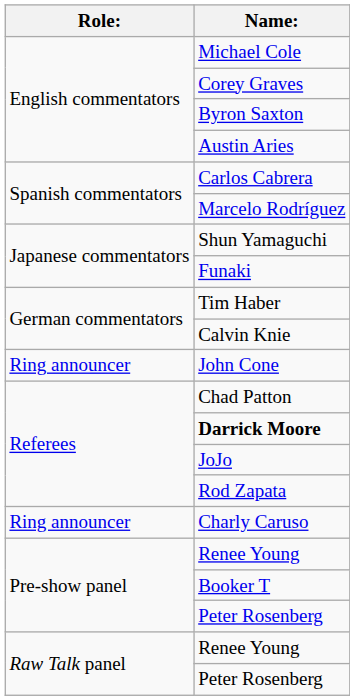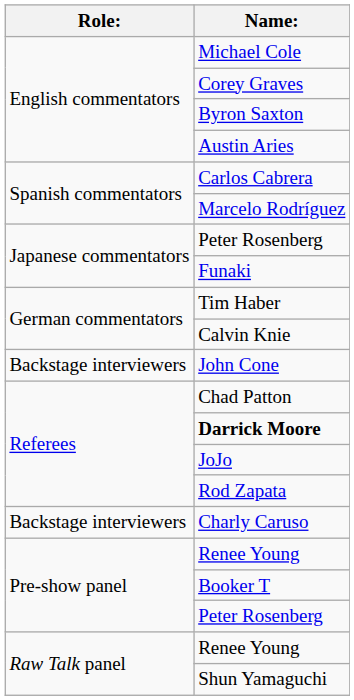(263, 240) Shun Yamaguchi -> (261, 240) Peter Rosenberg
(70, 365) Ring announcer -> (98, 365) Backstage interviewers
(70, 522) Ring announcer -> (98, 522) Backstage interviewers
(261, 679) Peter Rosenberg -> (263, 679) Shun Yamaguchi
